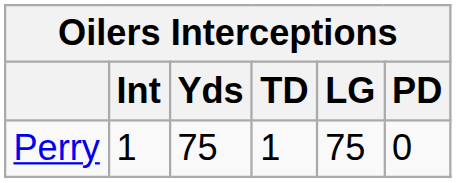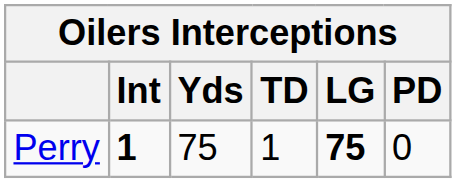(127, 147) normal -> (127, 147) bold
(345, 147) normal -> (345, 147) bold
